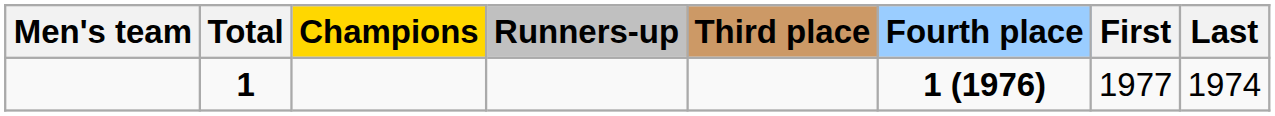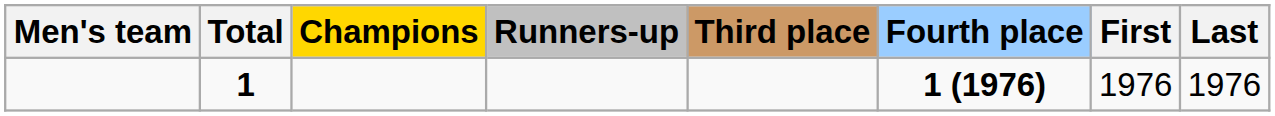(1136, 84) 1977 -> (1136, 84) 1976
(1224, 84) 1974 -> (1224, 84) 1976
